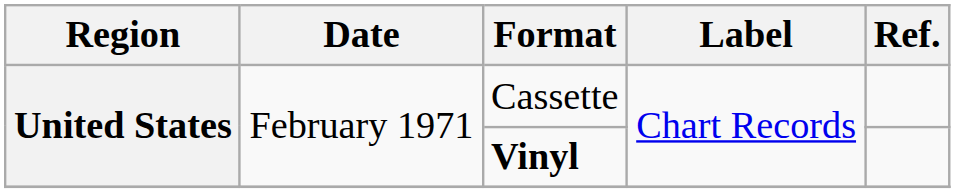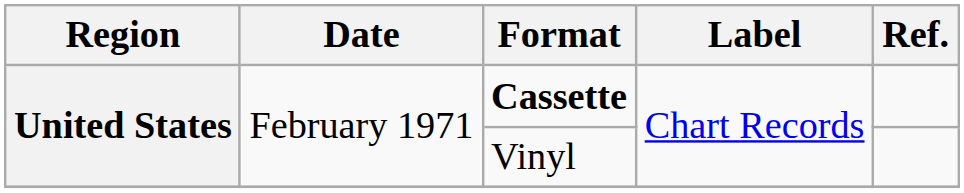(555, 95) normal -> (559, 95) bold
(535, 156) bold -> (534, 156) normal
